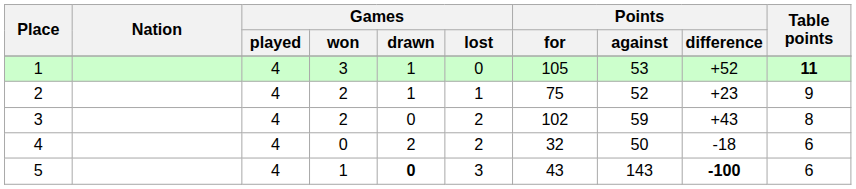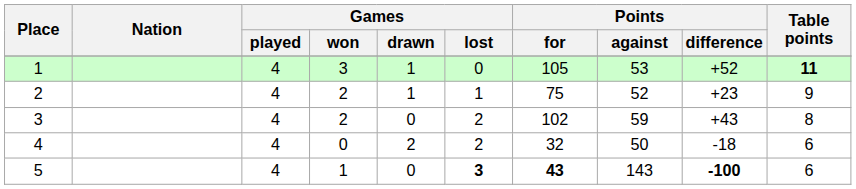(411, 171) bold -> (411, 171) normal
(479, 171) normal -> (479, 171) bold
(555, 171) normal -> (555, 171) bold
